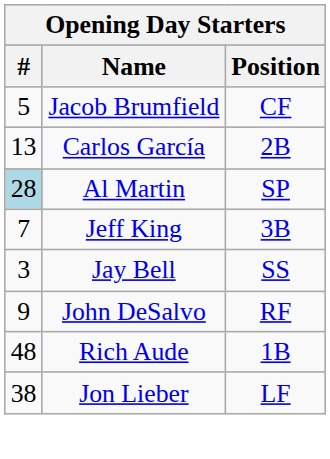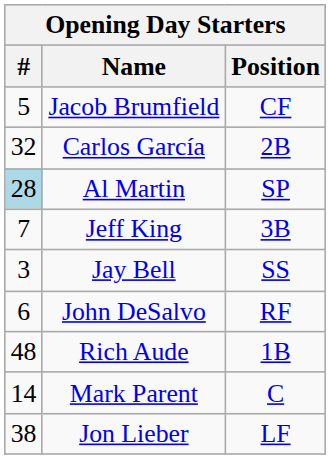(24, 147) 13 -> (24, 147) 32
(24, 310) 9 -> (24, 310) 6
+ row: (134, 392)
